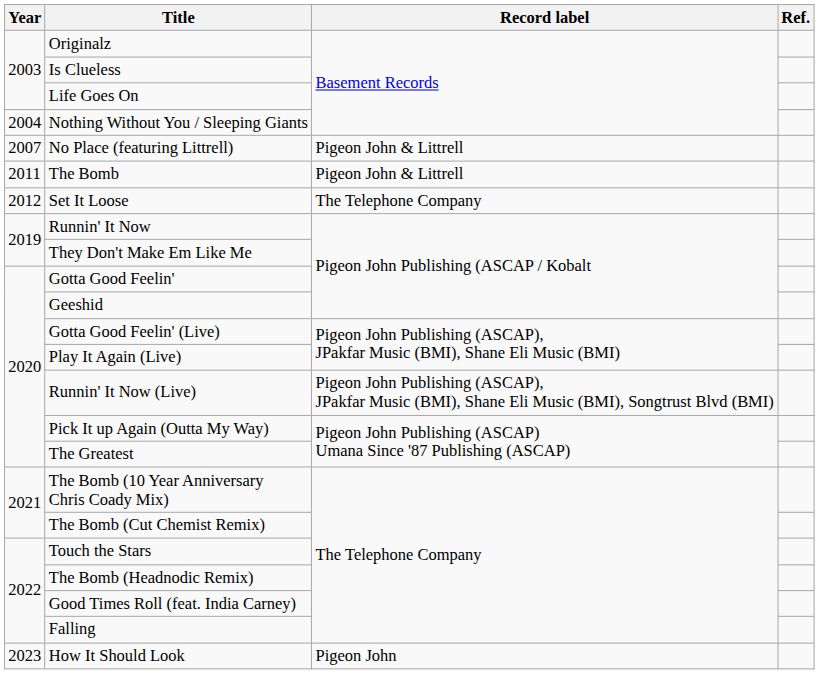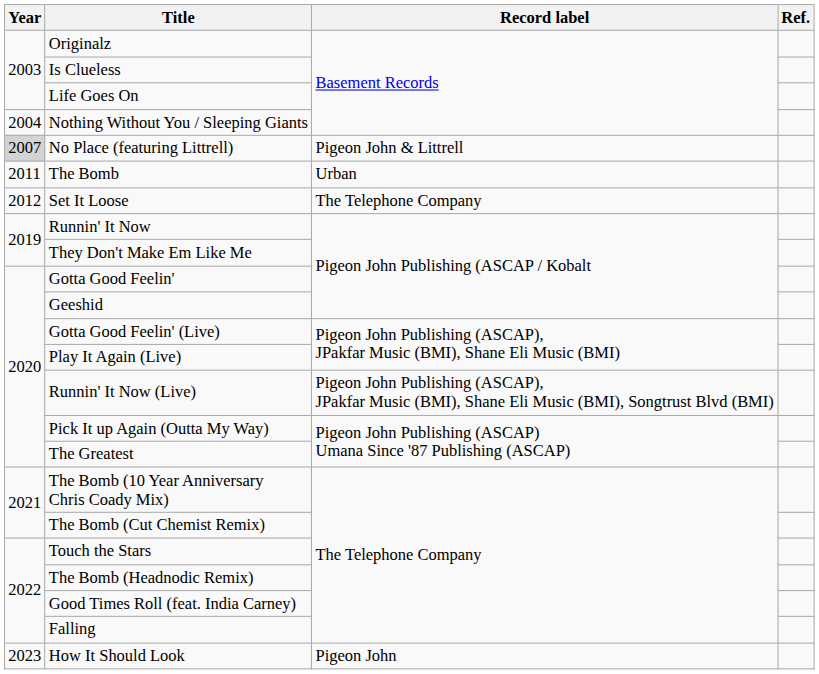(25, 148) no background -> (25, 148) lightgrey background
(389, 174) Pigeon John & Littrell -> (336, 174) Urban
